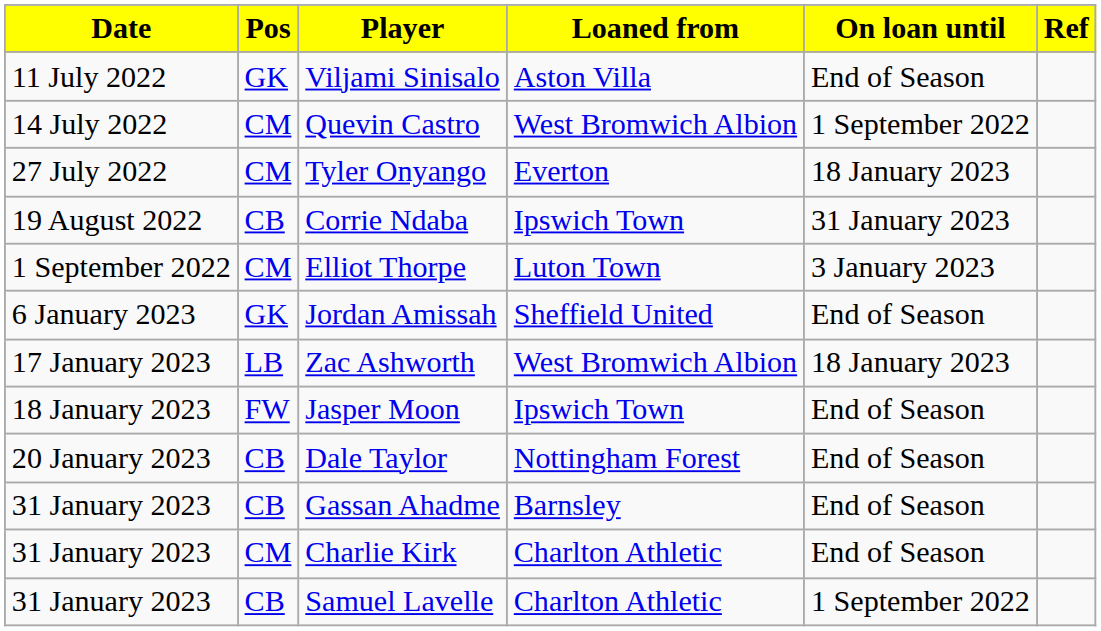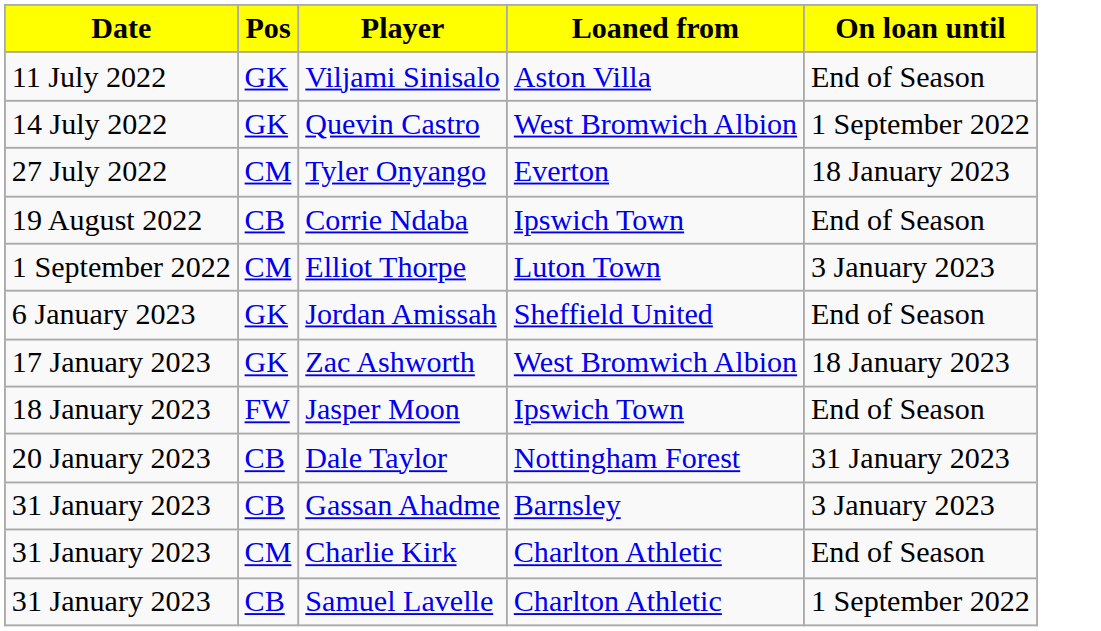- column: (1066, 28)
(268, 123) CM -> (266, 123) GK
(910, 219) 31 January 2023 -> (898, 219) End of Season
(264, 362) LB -> (266, 362) GK
(898, 457) End of Season -> (910, 457) 31 January 2023
(898, 505) End of Season -> (903, 505) 3 January 2023
